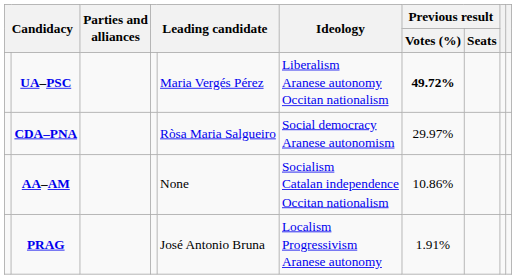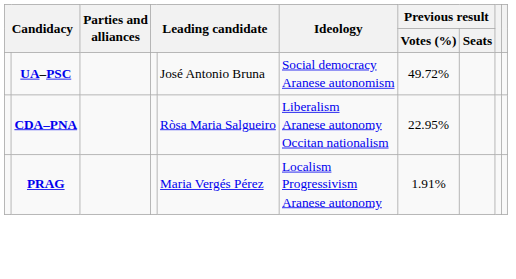(212, 82) Maria Vergés Pérez -> (212, 73) José Antonio Bruna
(335, 82) Liberalism Aranese autonomy Occitan nationalism -> (338, 73) Social democracy Aranese autonomism
(433, 82) bold -> (429, 73) normal
(338, 133) Social democracy Aranese autonomism -> (335, 124) Liberalism Aranese autonomy Occitan nationalism
(433, 133) 29.97% -> (429, 124) 22.95%
- row: (46, 184)
(212, 244) José Antonio Bruna -> (212, 184) Maria Vergés Pérez
